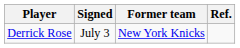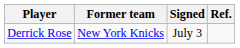columns swapped: (95, 14) <-> (161, 14)
